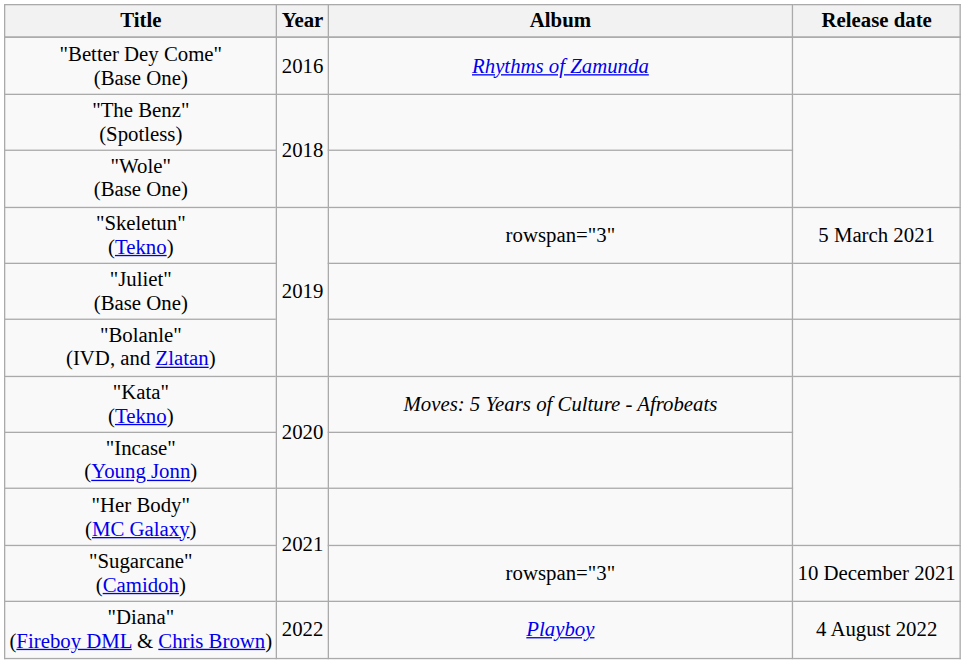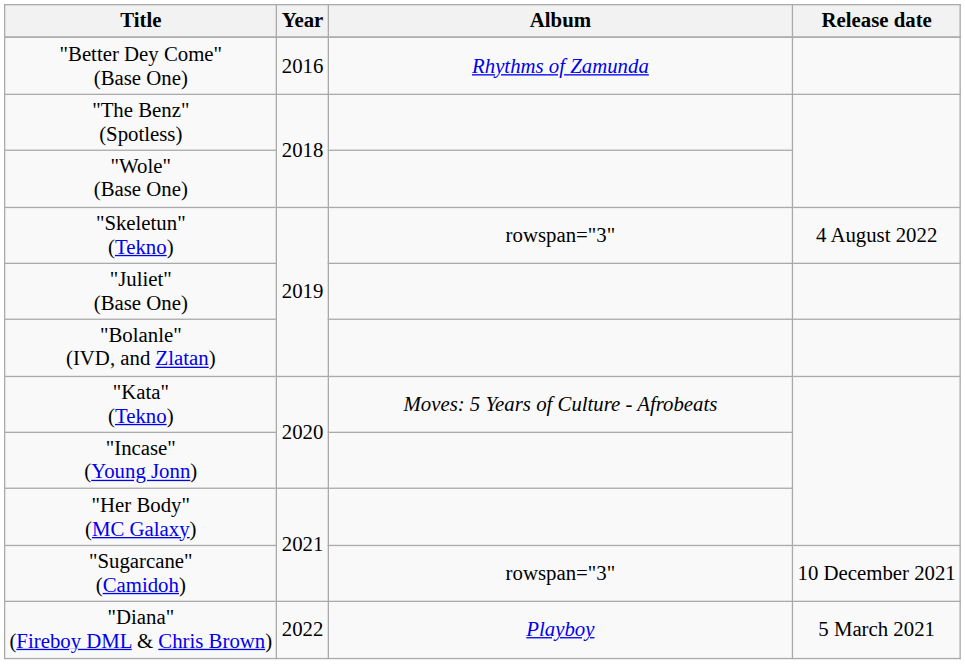(877, 234) 5 March 2021 -> (877, 234) 4 August 2022
(877, 629) 4 August 2022 -> (877, 629) 5 March 2021
